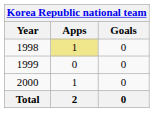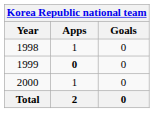(74, 47) khaki background -> (74, 47) no background
(74, 64) normal -> (74, 64) bold
